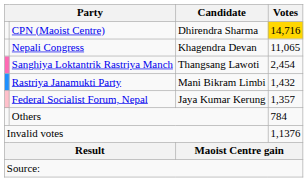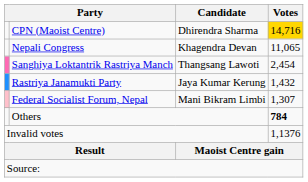(222, 82) Mani Bikram Limbi -> (222, 82) Jaya Kumar Kerung
(222, 99) Jaya Kumar Kerung -> (222, 99) Mani Bikram Limbi
(283, 99) 1,357 -> (283, 99) 1,307
(279, 116) normal -> (279, 116) bold
